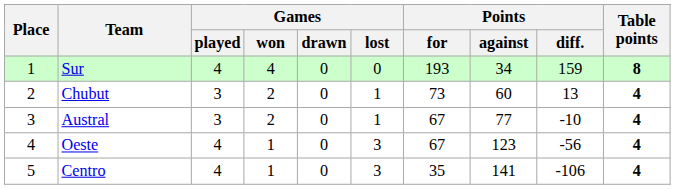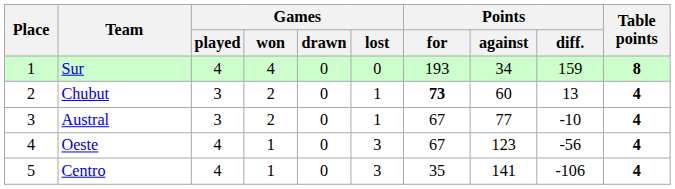(437, 94) normal -> (437, 94) bold
